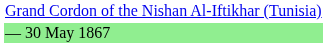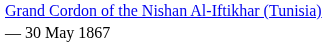(58, 32) lightgreen background -> (58, 32) no background
